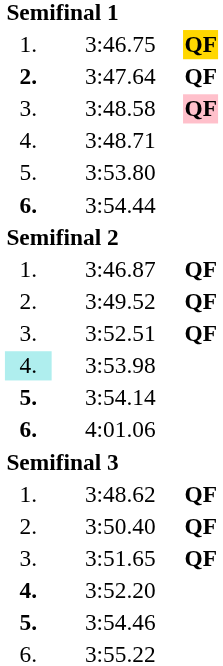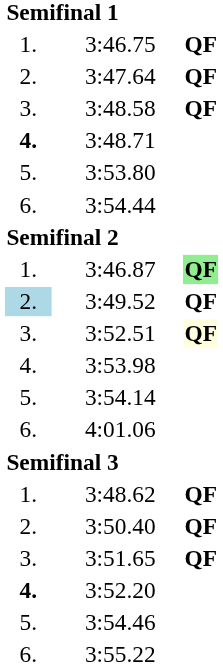(201, 44) gold background -> (201, 44) no background
(28, 76) bold -> (28, 76) normal
(201, 108) pink background -> (201, 108) no background
(28, 140) normal -> (28, 140) bold
(28, 205) bold -> (28, 205) normal
(201, 269) no background -> (201, 269) lightgreen background
(28, 301) no background -> (28, 301) lightblue background
(201, 333) no background -> (201, 333) lightyellow background
(28, 365) paleturquoise background -> (28, 365) no background
(28, 397) bold -> (28, 397) normal
(28, 429) bold -> (28, 429) normal
(28, 622) bold -> (28, 622) normal
